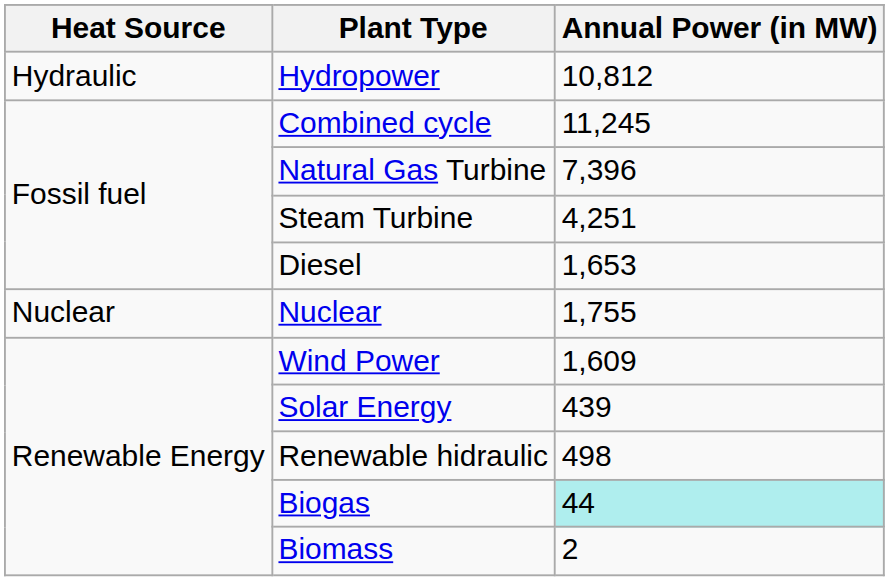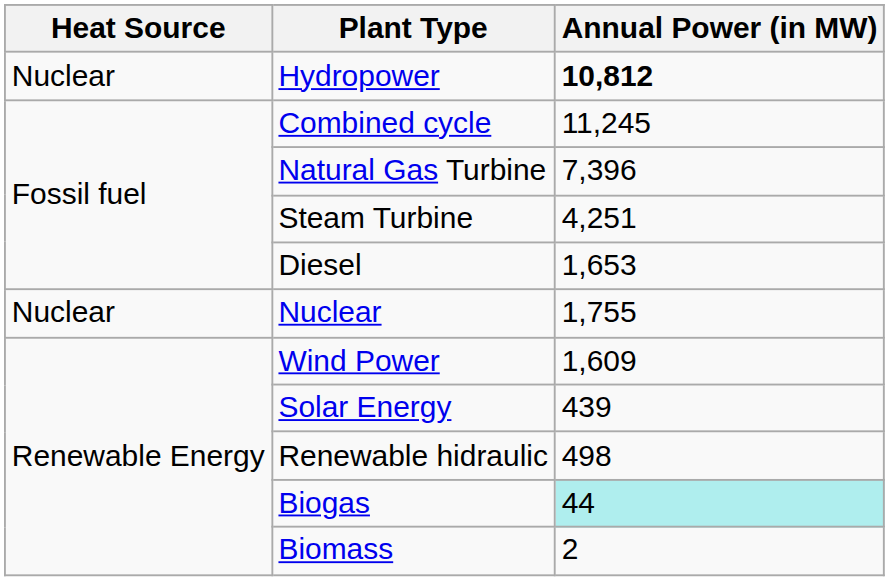(74, 75) Hydraulic -> (63, 75) Nuclear
(607, 75) normal -> (607, 75) bold
